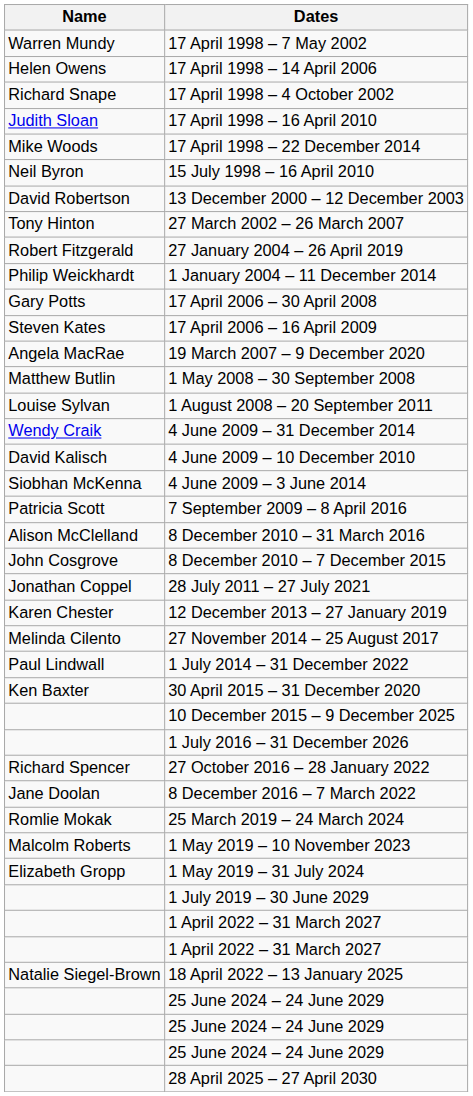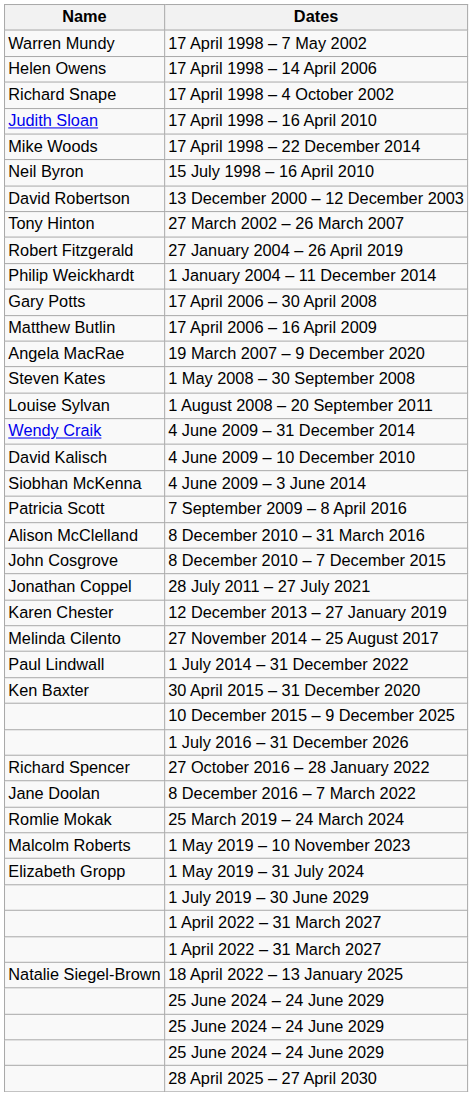(57, 328) Steven Kates -> (62, 328) Matthew Butlin
(62, 379) Matthew Butlin -> (57, 379) Steven Kates
